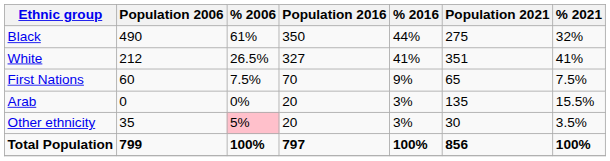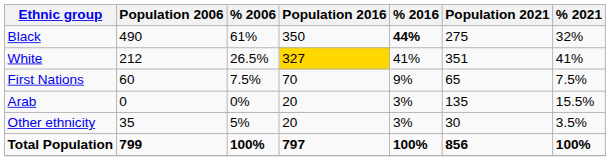(406, 36) normal -> (406, 36) bold
(294, 58) no background -> (294, 58) gold background
(240, 123) pink background -> (240, 123) no background
